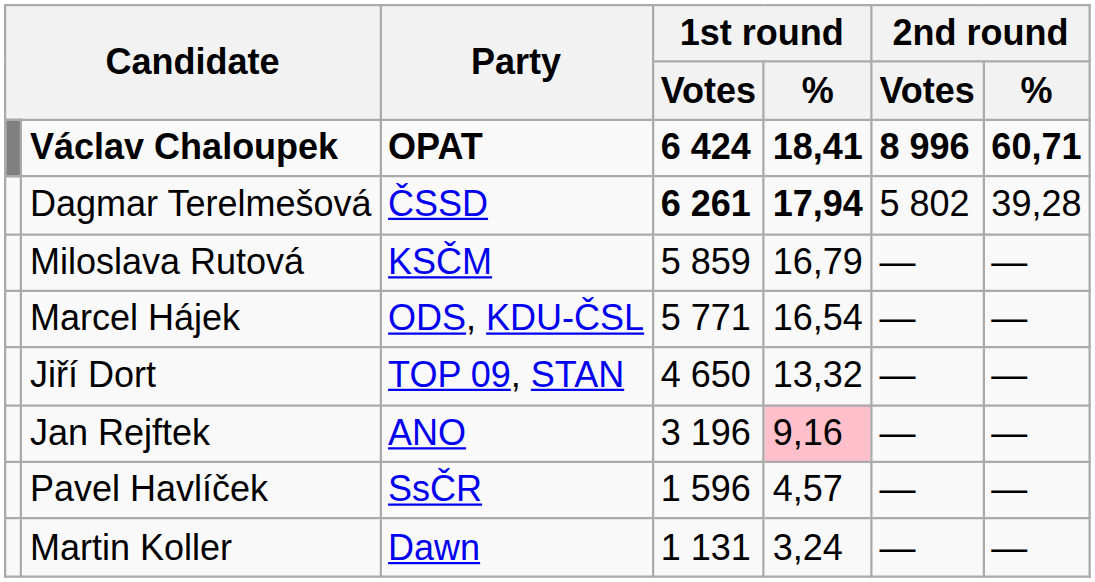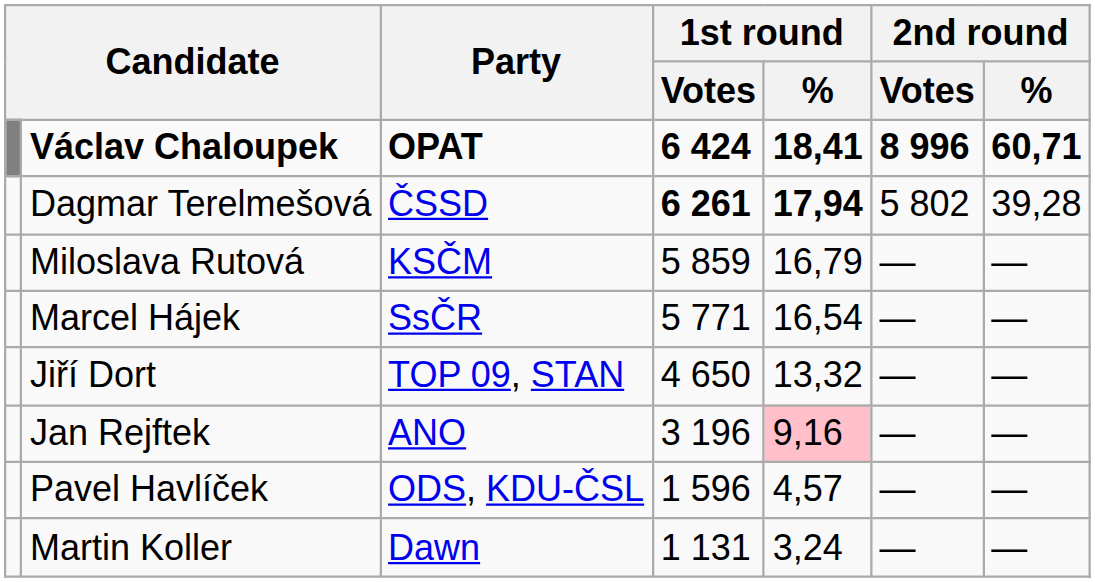(516, 318) ODS, KDU-ČSL -> (435, 318) SsČR
(435, 489) SsČR -> (516, 489) ODS, KDU-ČSL
